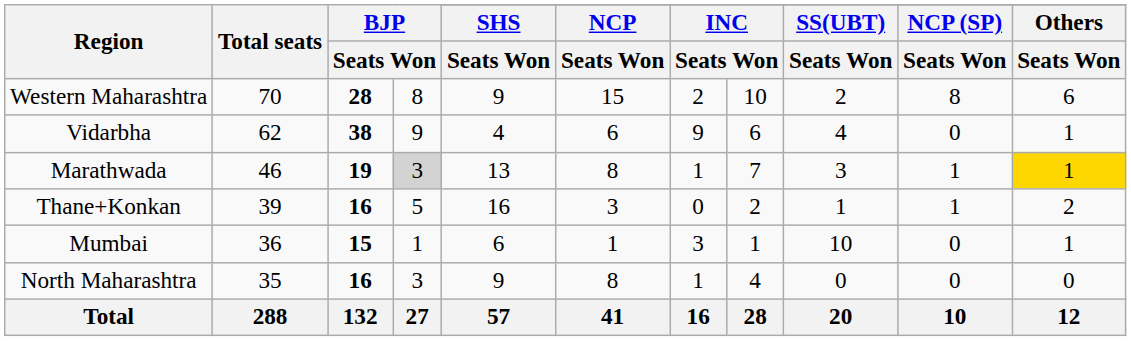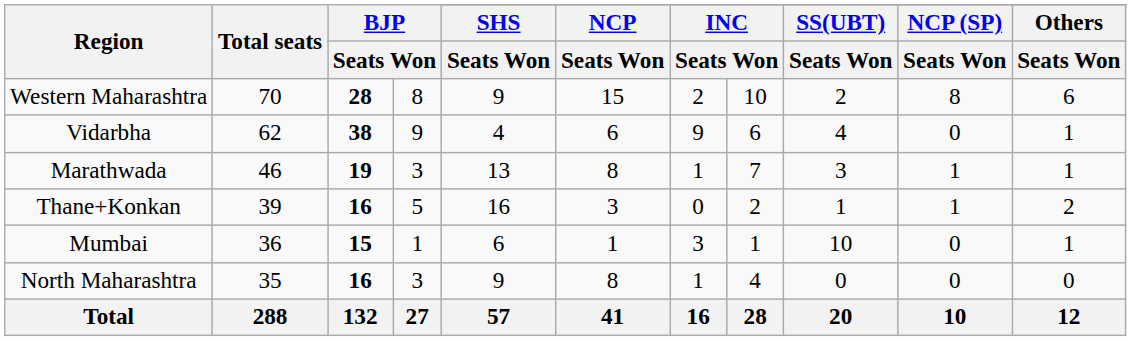(417, 170) lightgrey background -> (417, 170) no background
(1069, 170) gold background -> (1069, 170) no background
